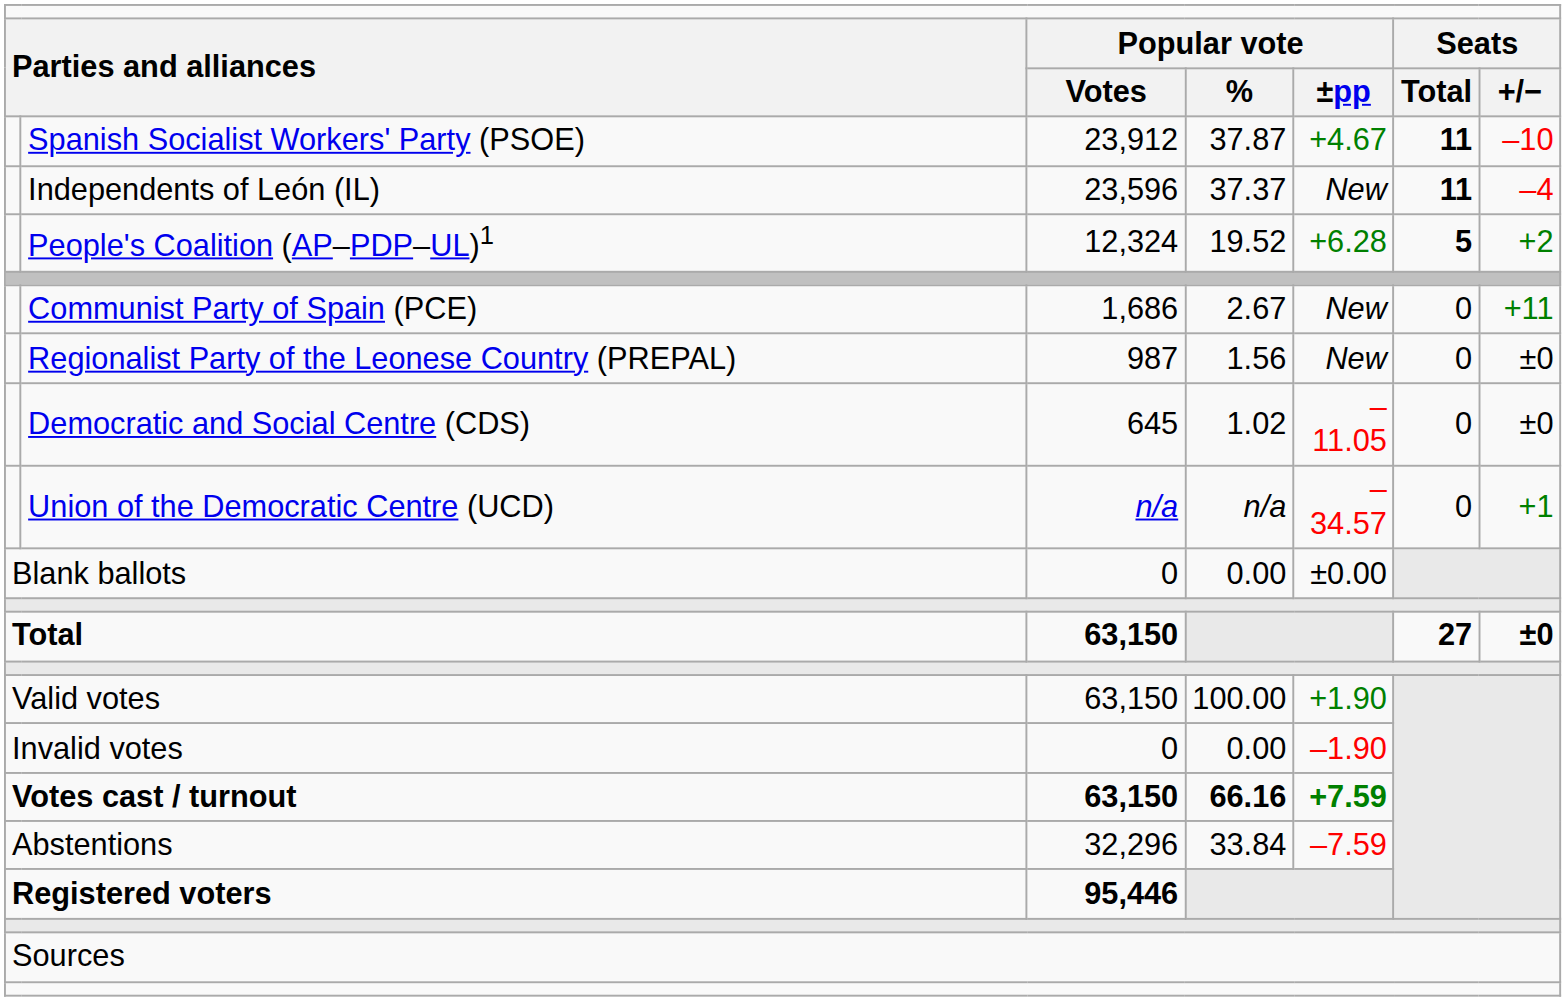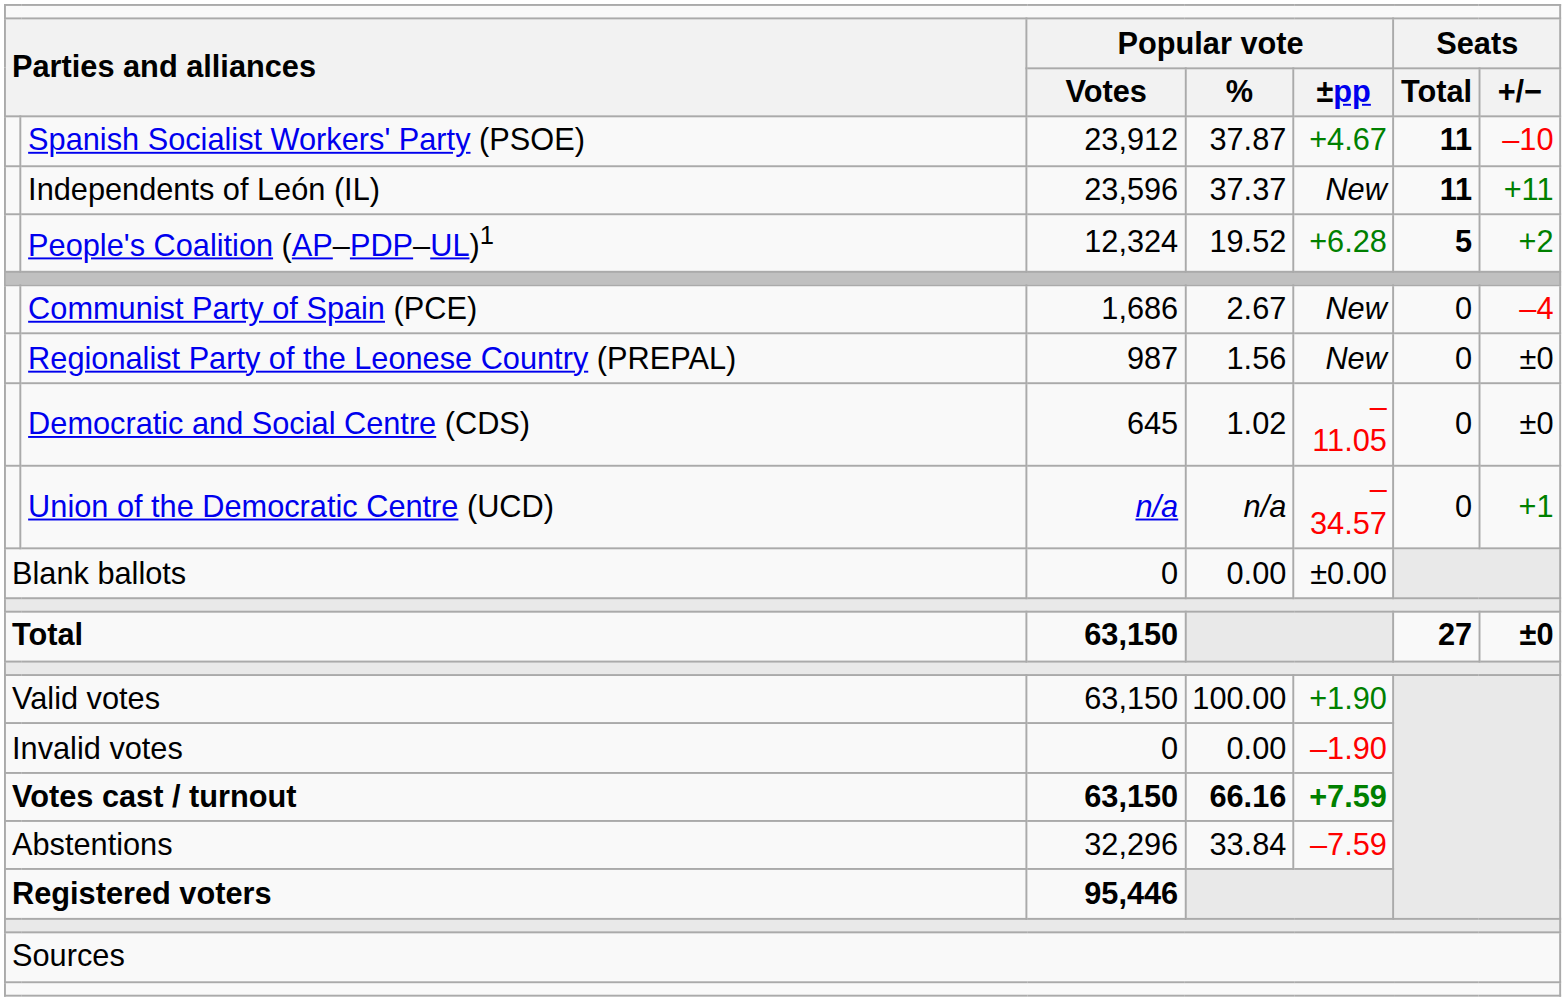(1536, 189) –4 -> (1529, 189) +11
(1529, 309) +11 -> (1536, 309) –4
